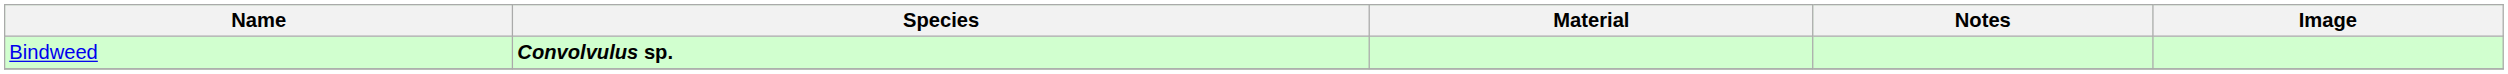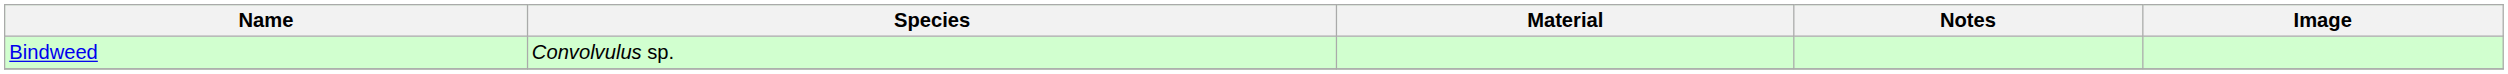(595, 52) bold -> (603, 52) normal
